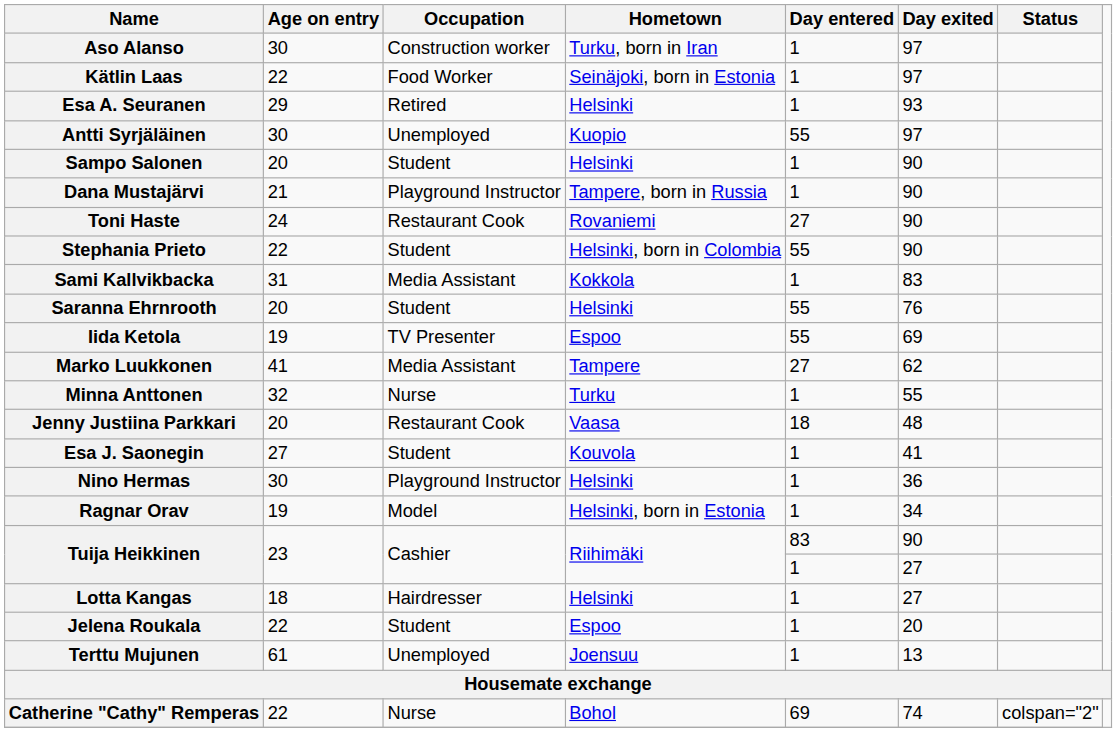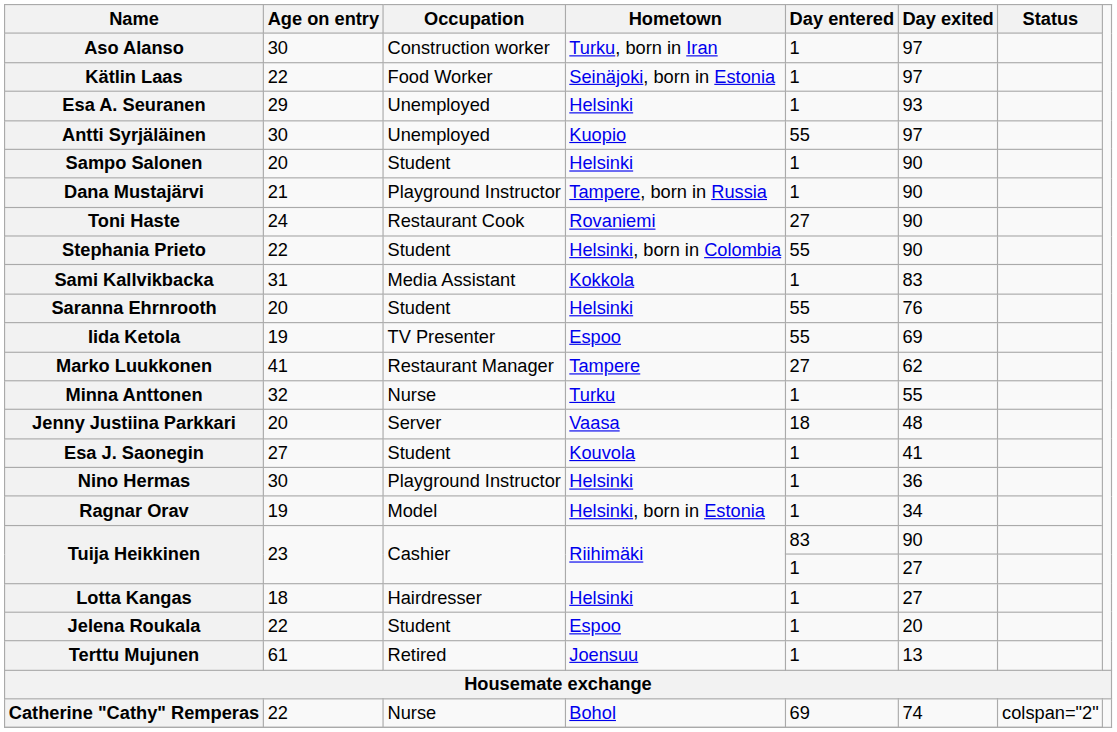(417, 105) Retired -> (439, 105) Unemployed
(451, 366) Media Assistant -> (471, 366) Restaurant Manager
(456, 423) Restaurant Cook -> (414, 423) Server
(439, 655) Unemployed -> (417, 655) Retired
